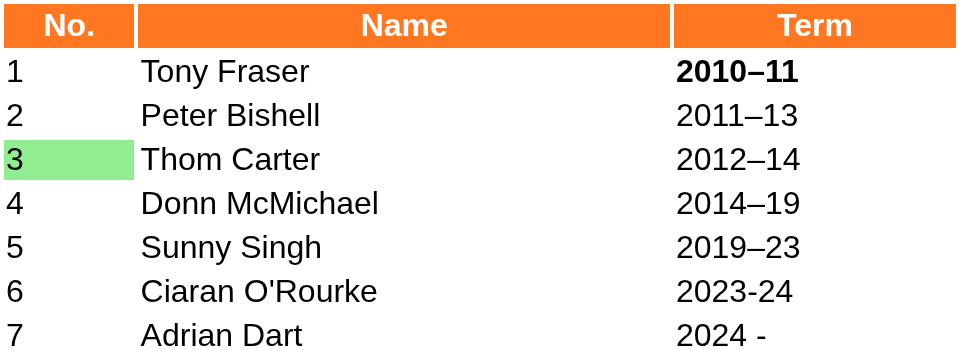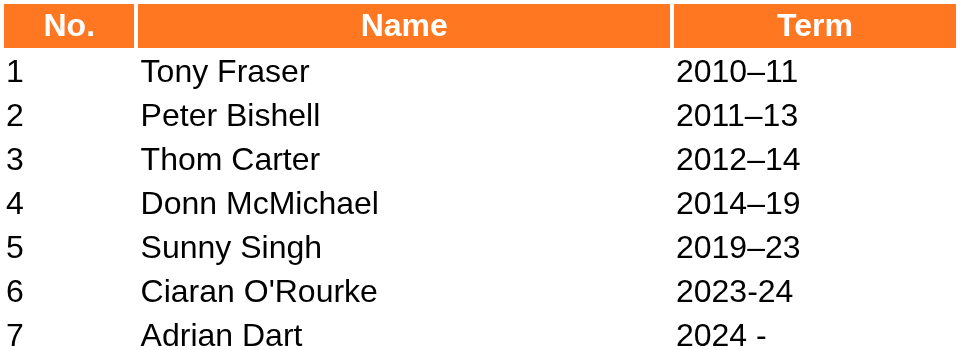(737, 71) bold -> (737, 71) normal
(15, 159) lightgreen background -> (15, 159) no background
